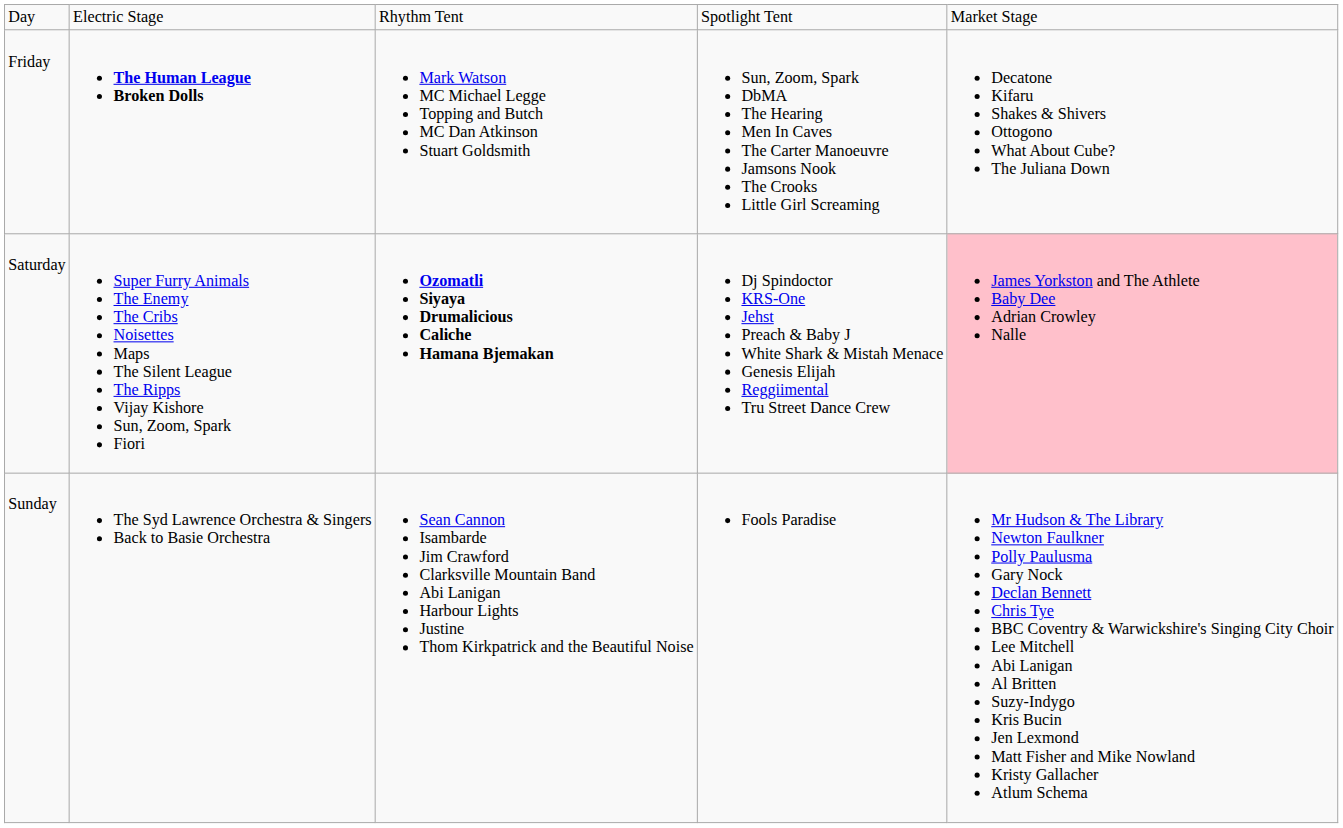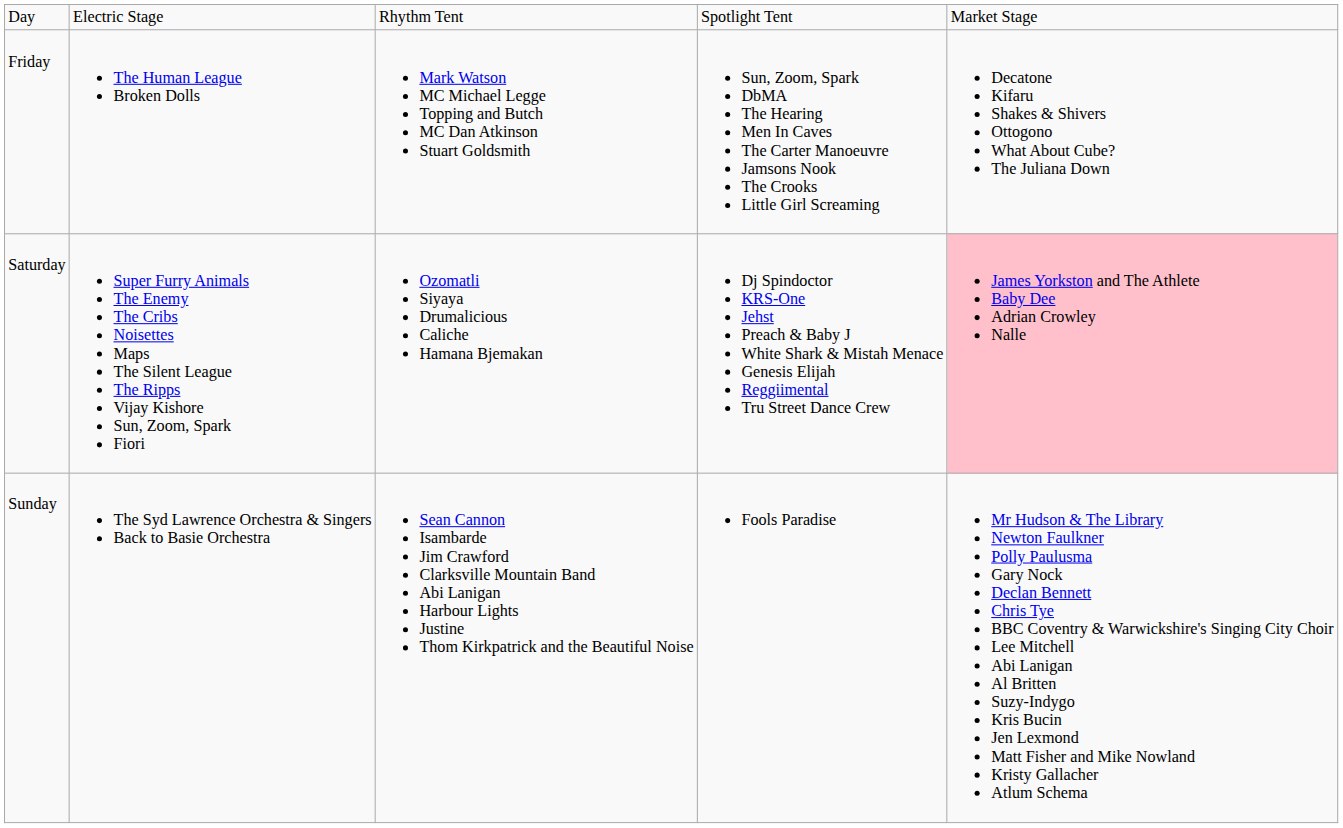(222, 86) bold -> (222, 86) normal
(536, 317) bold -> (536, 317) normal
